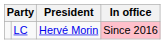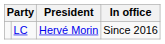(131, 30) pink background -> (131, 30) no background
